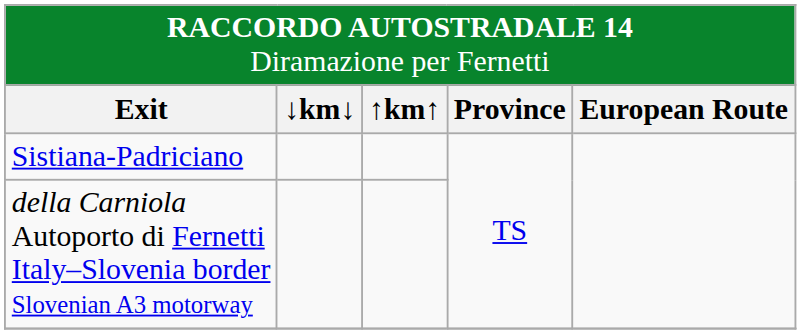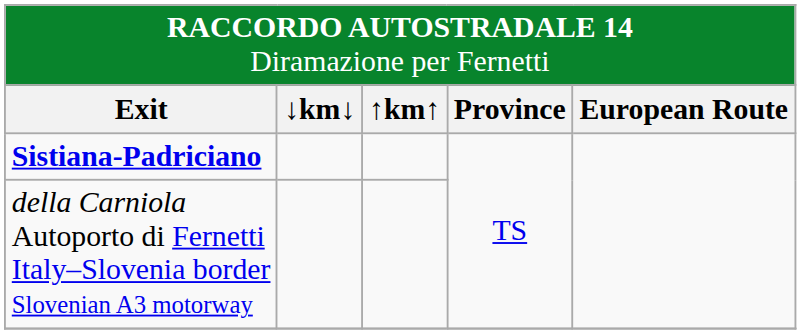(128, 155) normal -> (137, 155) bold
